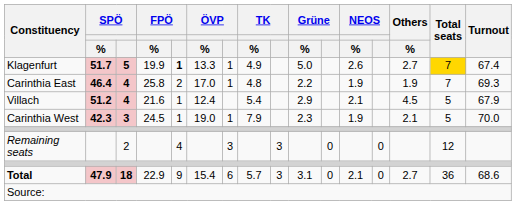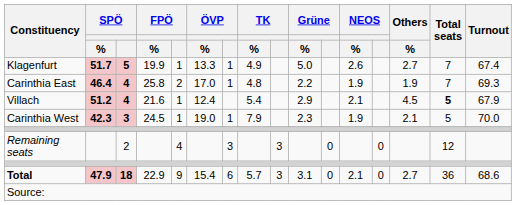(179, 66) bold -> (179, 66) normal
(448, 66) gold background -> (448, 66) no background
(448, 101) normal -> (448, 101) bold
